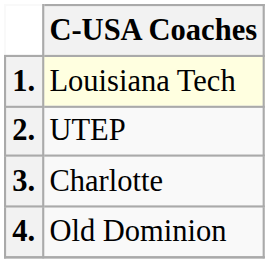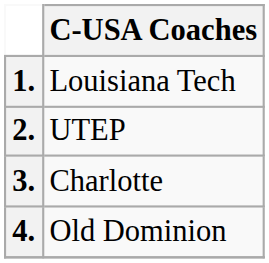(143, 80) lightyellow background -> (143, 80) no background
